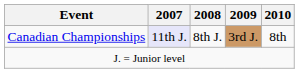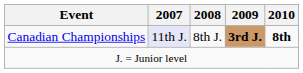(243, 36) normal -> (245, 36) bold
(278, 36) normal -> (282, 36) bold
